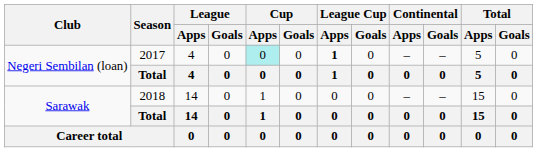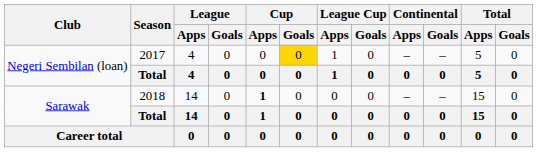(263, 55) paleturquoise background -> (263, 55) no background
(299, 55) no background -> (299, 55) gold background
(335, 55) bold -> (335, 55) normal
(263, 95) normal -> (263, 95) bold
